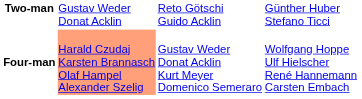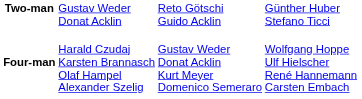(107, 68) lightsalmon background -> (107, 68) no background
